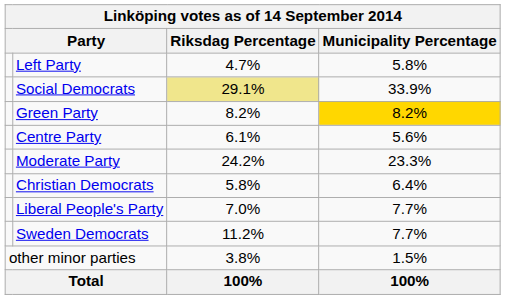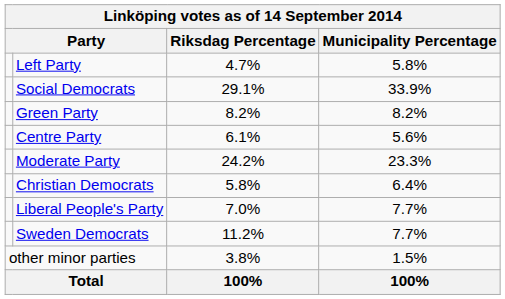(243, 89) khaki background -> (243, 89) no background
(410, 113) gold background -> (410, 113) no background
